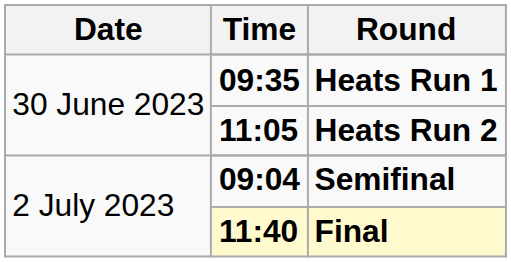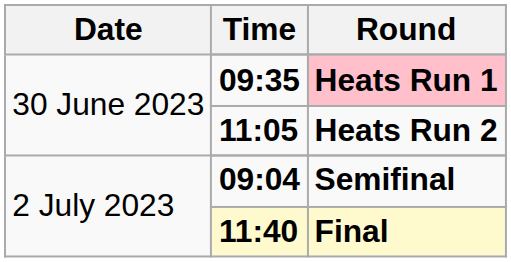(406, 79) no background -> (406, 79) pink background
